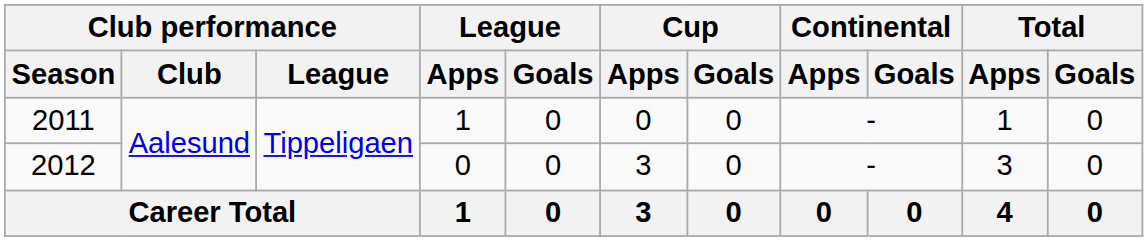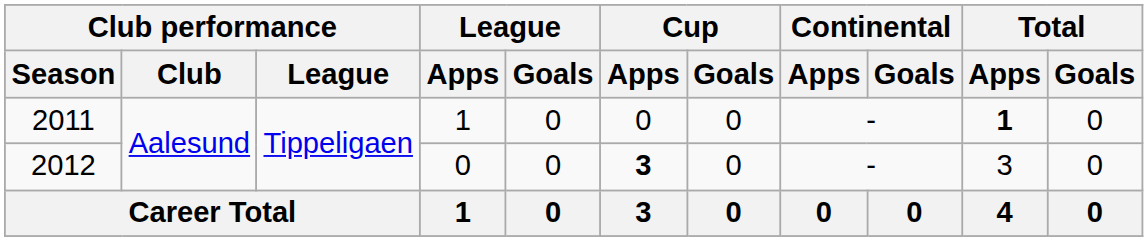(1005, 119) normal -> (1005, 119) bold
(643, 166) normal -> (643, 166) bold
